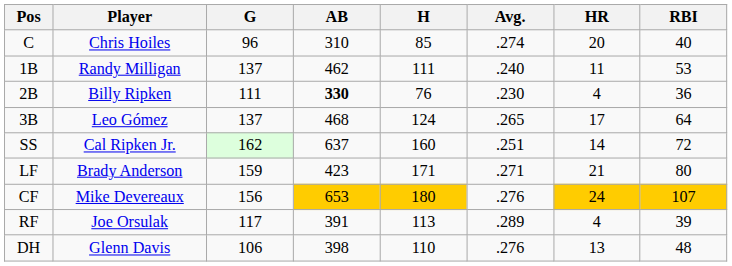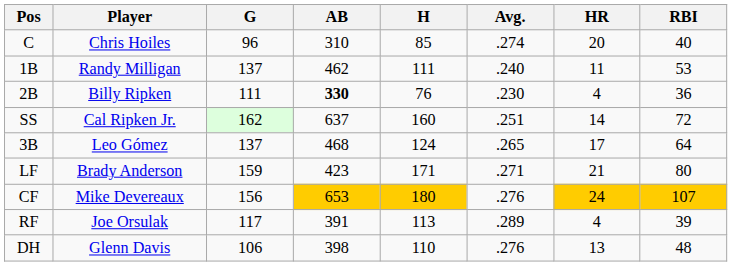rows swapped: (29, 119) <-> (29, 145)
